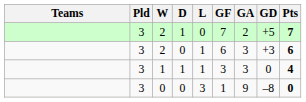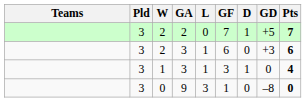columns swapped: (182, 13) <-> (245, 13)
